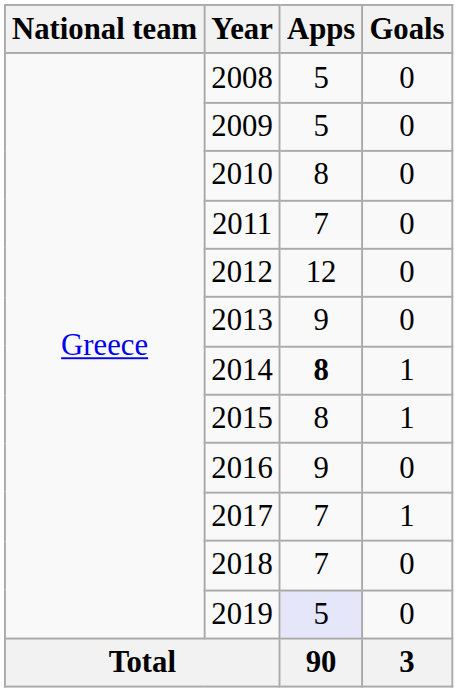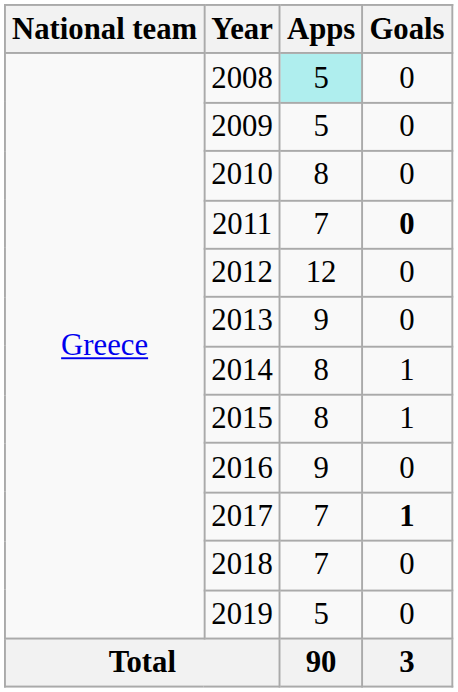(321, 77) no background -> (321, 77) paleturquoise background
(407, 223) normal -> (407, 223) bold
(321, 369) bold -> (321, 369) normal
(407, 516) normal -> (407, 516) bold
(321, 613) lavender background -> (321, 613) no background
